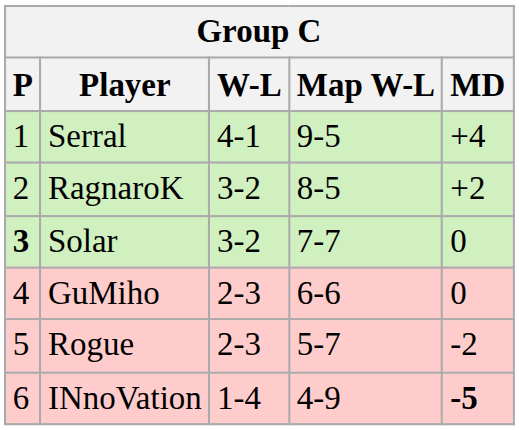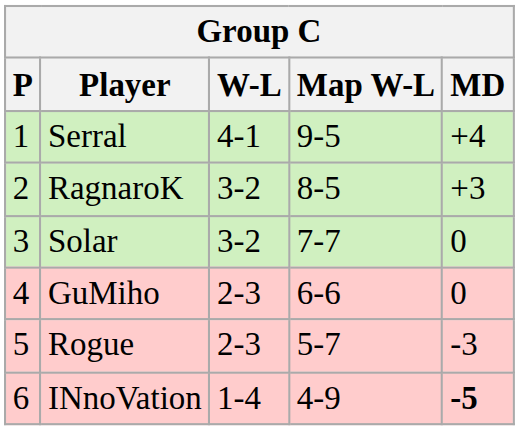(468, 188) +2 -> (468, 188) +3
(21, 240) bold -> (21, 240) normal
(464, 345) -2 -> (464, 345) -3
